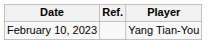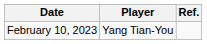columns swapped: (164, 13) <-> (113, 13)
